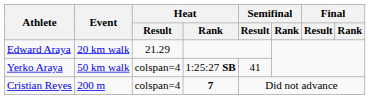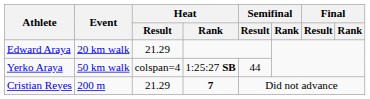(255, 67) 41 -> (255, 67) 44
(157, 86) colspan=4 -> (157, 86) 21.29
